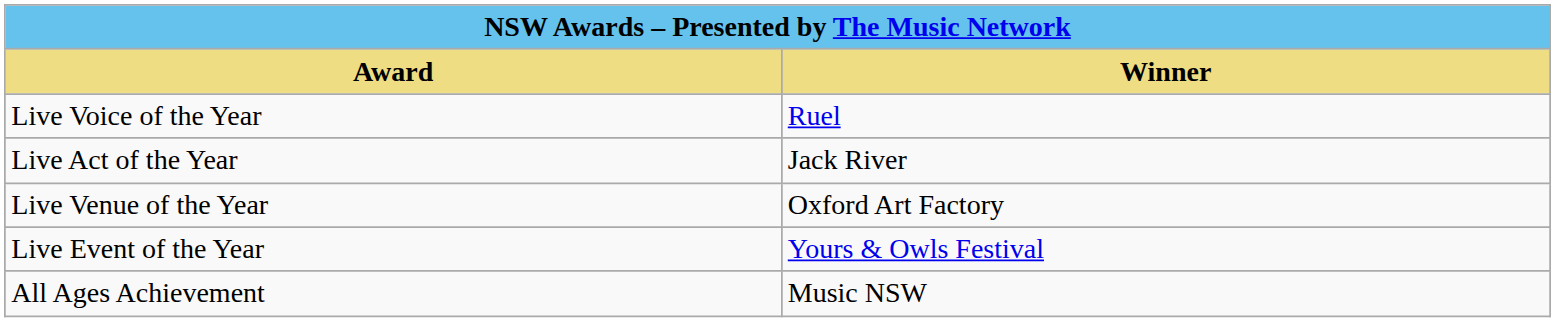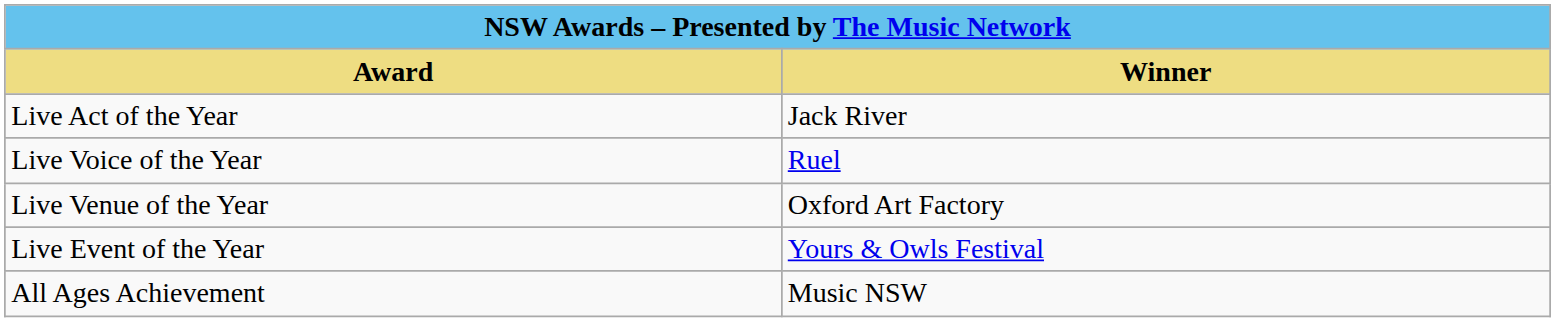rows swapped: (124, 159) <-> (136, 115)
